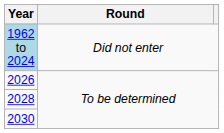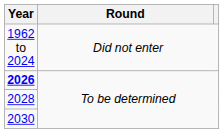(21, 47) lightblue background -> (21, 47) no background
(21, 80) normal -> (21, 80) bold
